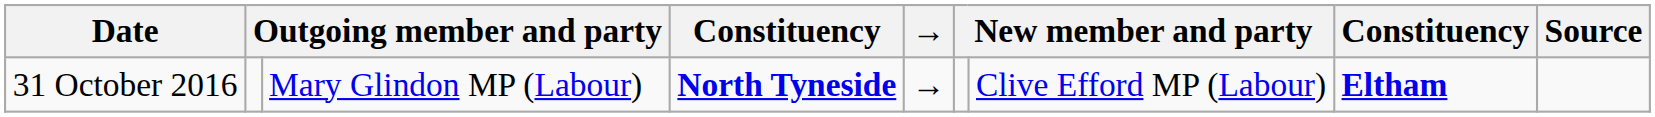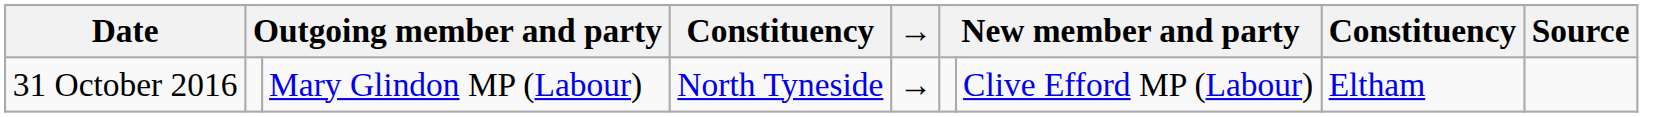(787, 84) bold -> (780, 84) normal
(1394, 84) bold -> (1377, 84) normal
